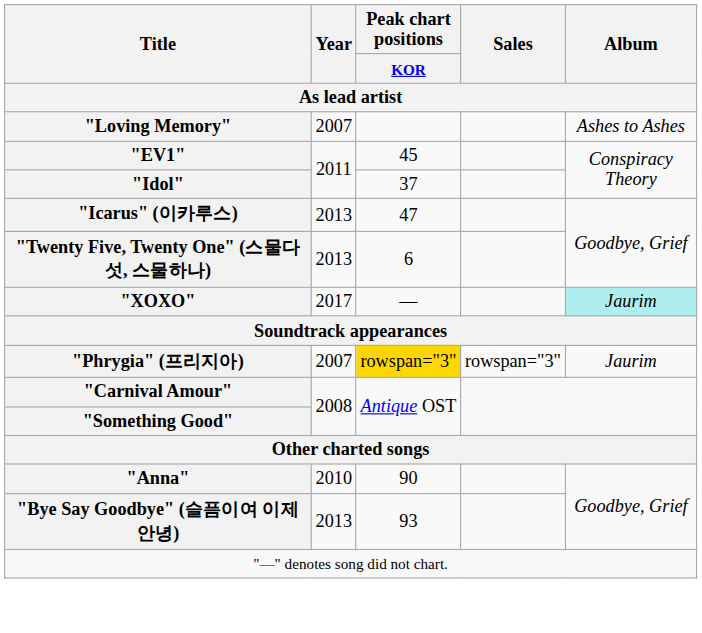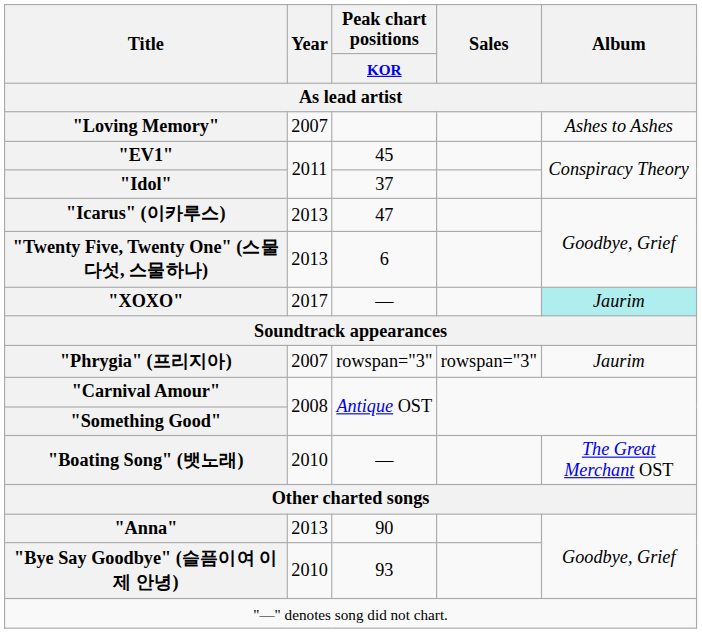(408, 361) gold background -> (384, 361) no background
+ row: (146, 459)
(334, 478) 2010 -> (310, 528) 2013
(334, 521) 2013 -> (310, 570) 2010
